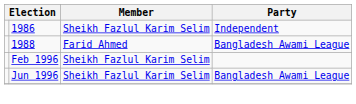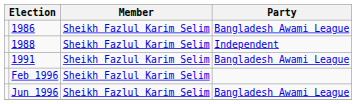(247, 28) Independent -> (282, 28) Bangladesh Awami League
(95, 44) Farid Ahmed -> (136, 44) Sheikh Fazlul Karim Selim
(282, 44) Bangladesh Awami League -> (247, 44) Independent
+ row: (23, 60)
